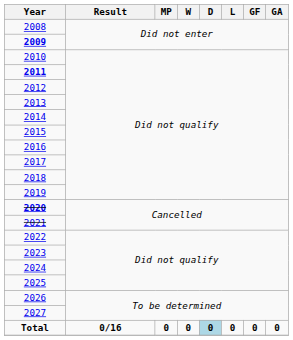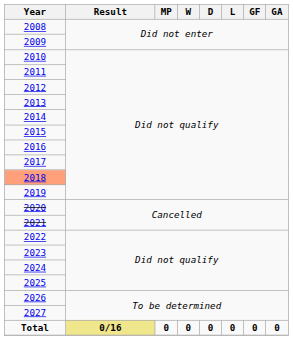(35, 42) bold -> (35, 42) normal
(35, 72) bold -> (35, 72) normal
(35, 177) no background -> (35, 177) lightsalmon background
(35, 207) bold -> (35, 207) normal
(110, 328) no background -> (110, 328) khaki background
(210, 328) lightblue background -> (210, 328) no background
